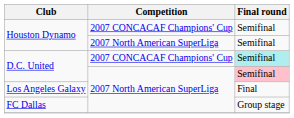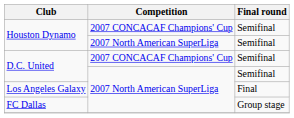(256, 58) paleturquoise background -> (256, 58) no background
(256, 74) pink background -> (256, 74) no background
